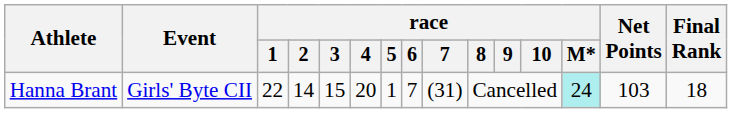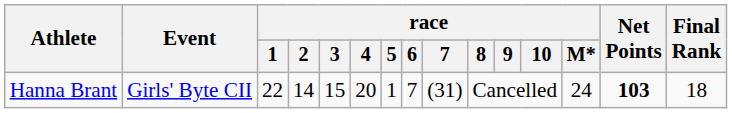(581, 90) paleturquoise background -> (581, 90) no background
(634, 90) normal -> (634, 90) bold
